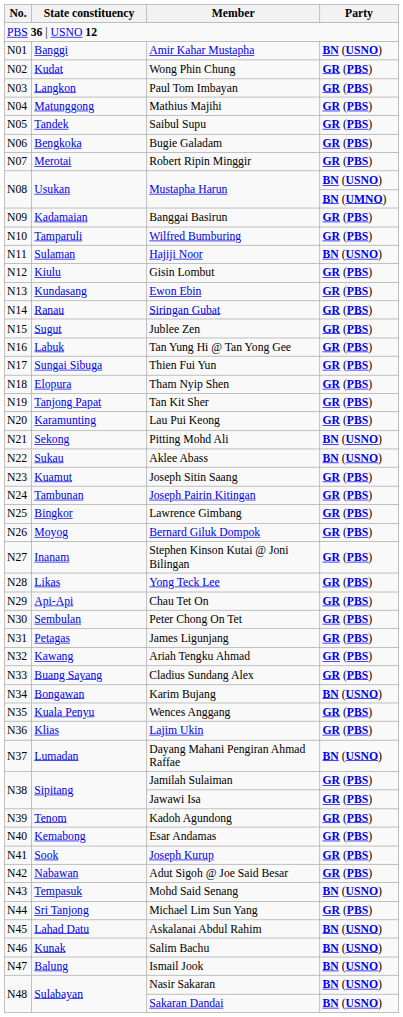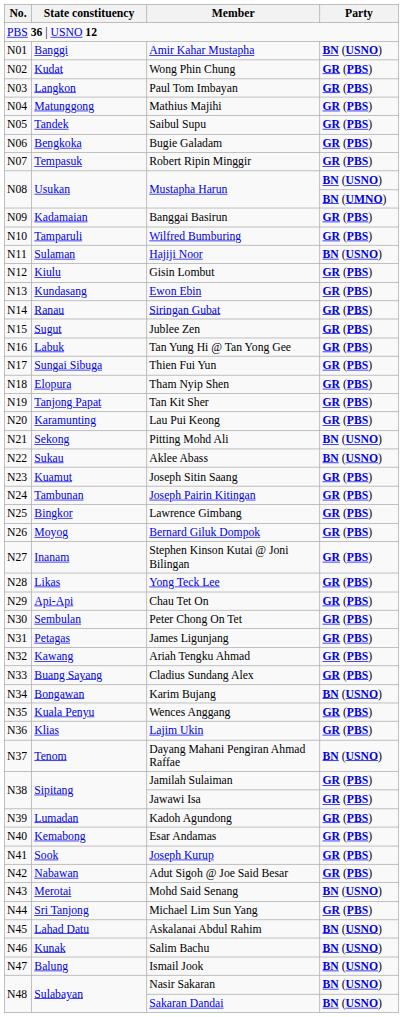(53, 161) Merotai -> (58, 161) Tempasuk
(56, 755) Lumadan -> (50, 755) Tenom
(50, 818) Tenom -> (56, 818) Lumadan
(58, 892) Tempasuk -> (53, 892) Merotai
